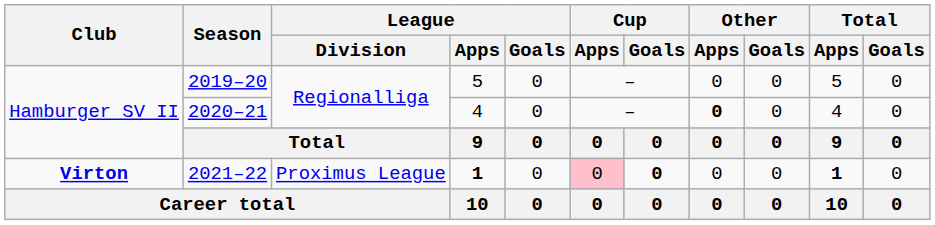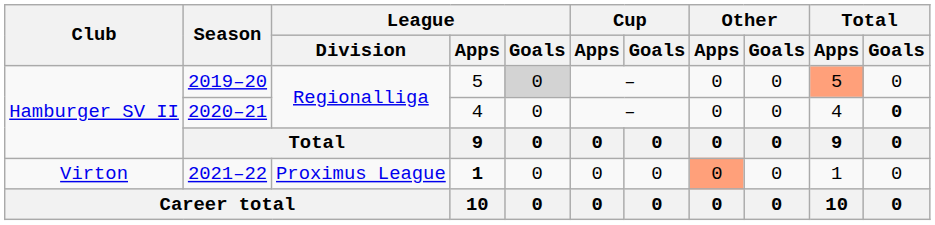(537, 82) no background -> (537, 82) lightgrey background
(837, 82) no background -> (837, 82) lightsalmon background
(717, 112) bold -> (717, 112) normal
(897, 112) normal -> (897, 112) bold
(94, 174) bold -> (94, 174) normal
(597, 174) pink background -> (597, 174) no background
(657, 174) bold -> (657, 174) normal
(717, 174) no background -> (717, 174) lightsalmon background
(837, 174) bold -> (837, 174) normal
